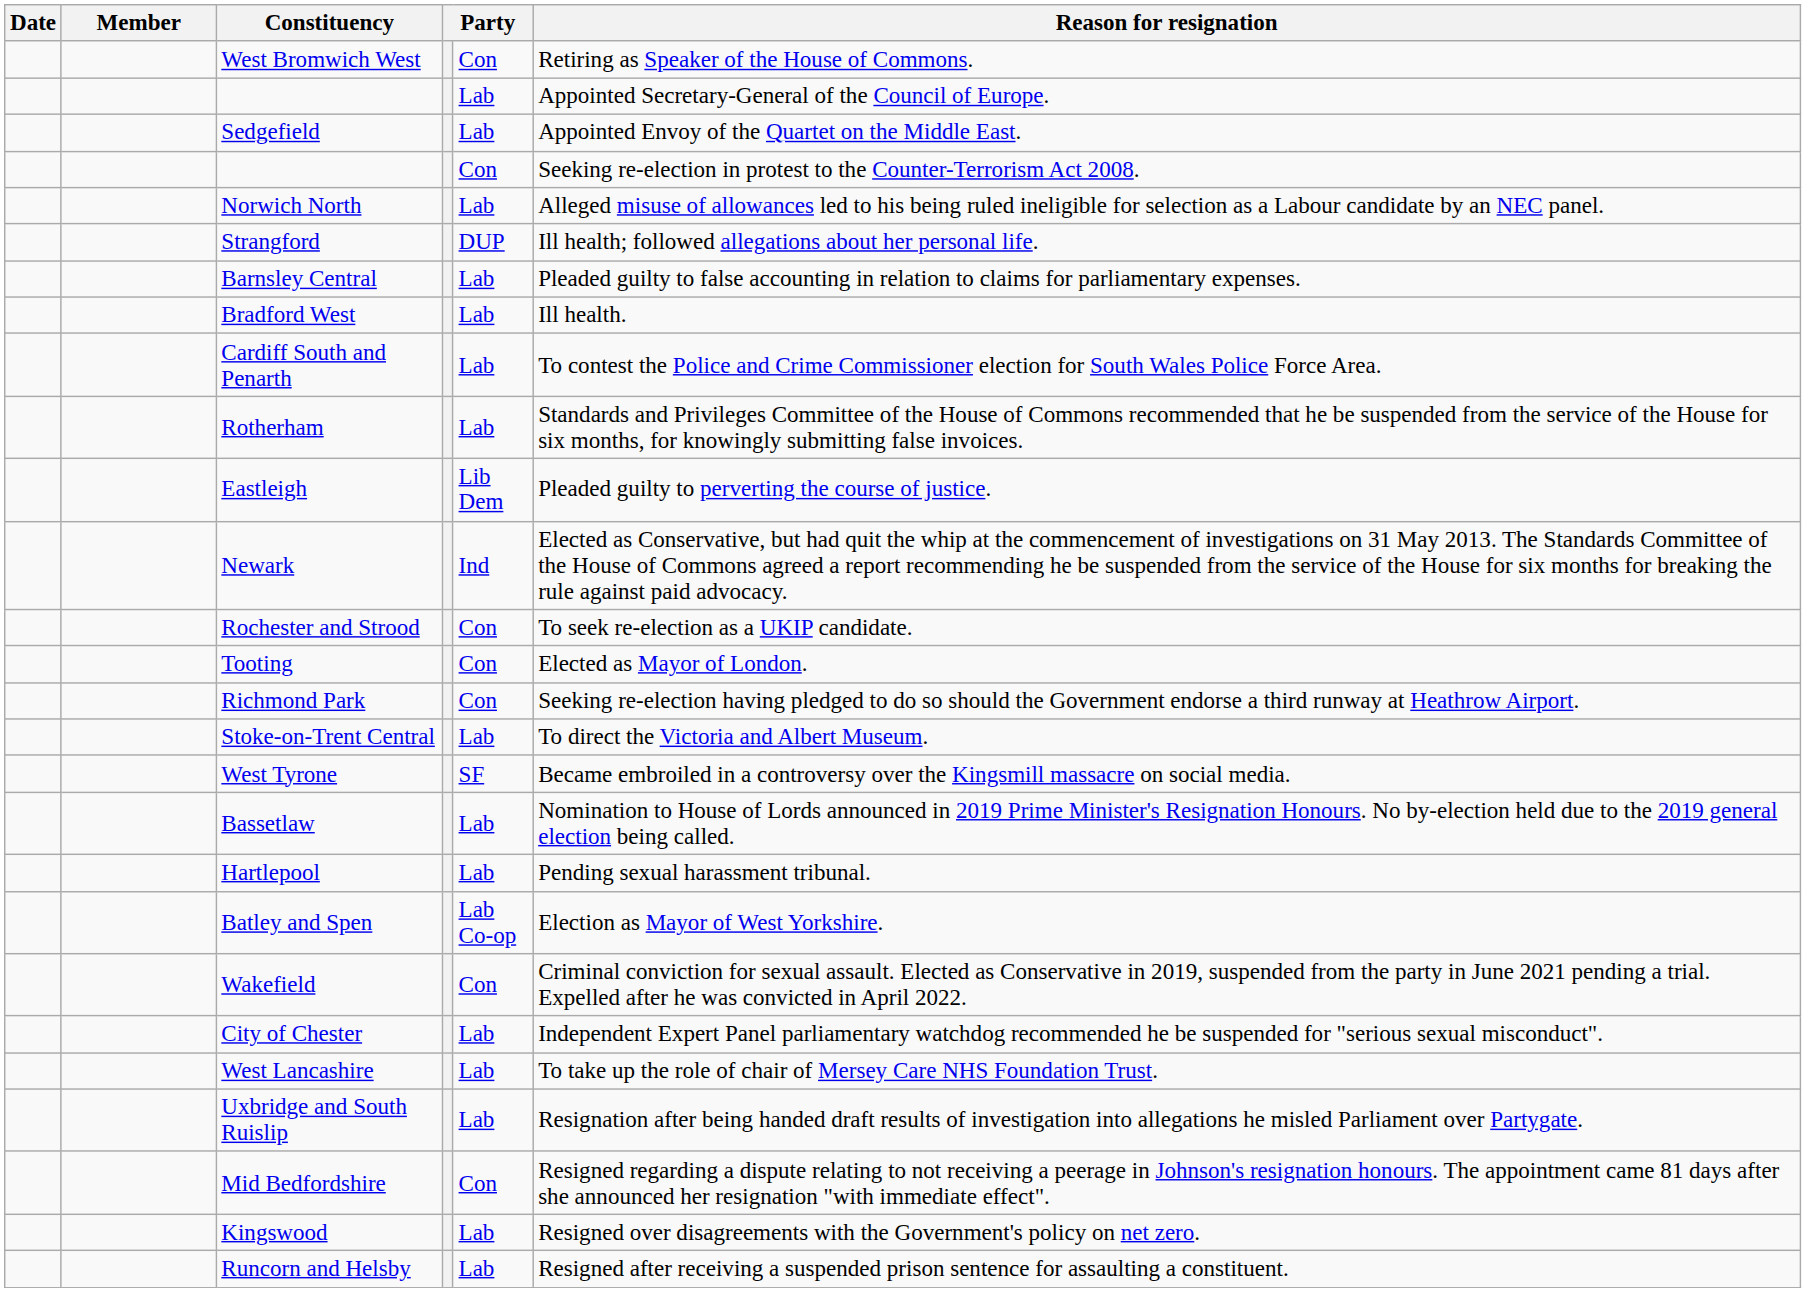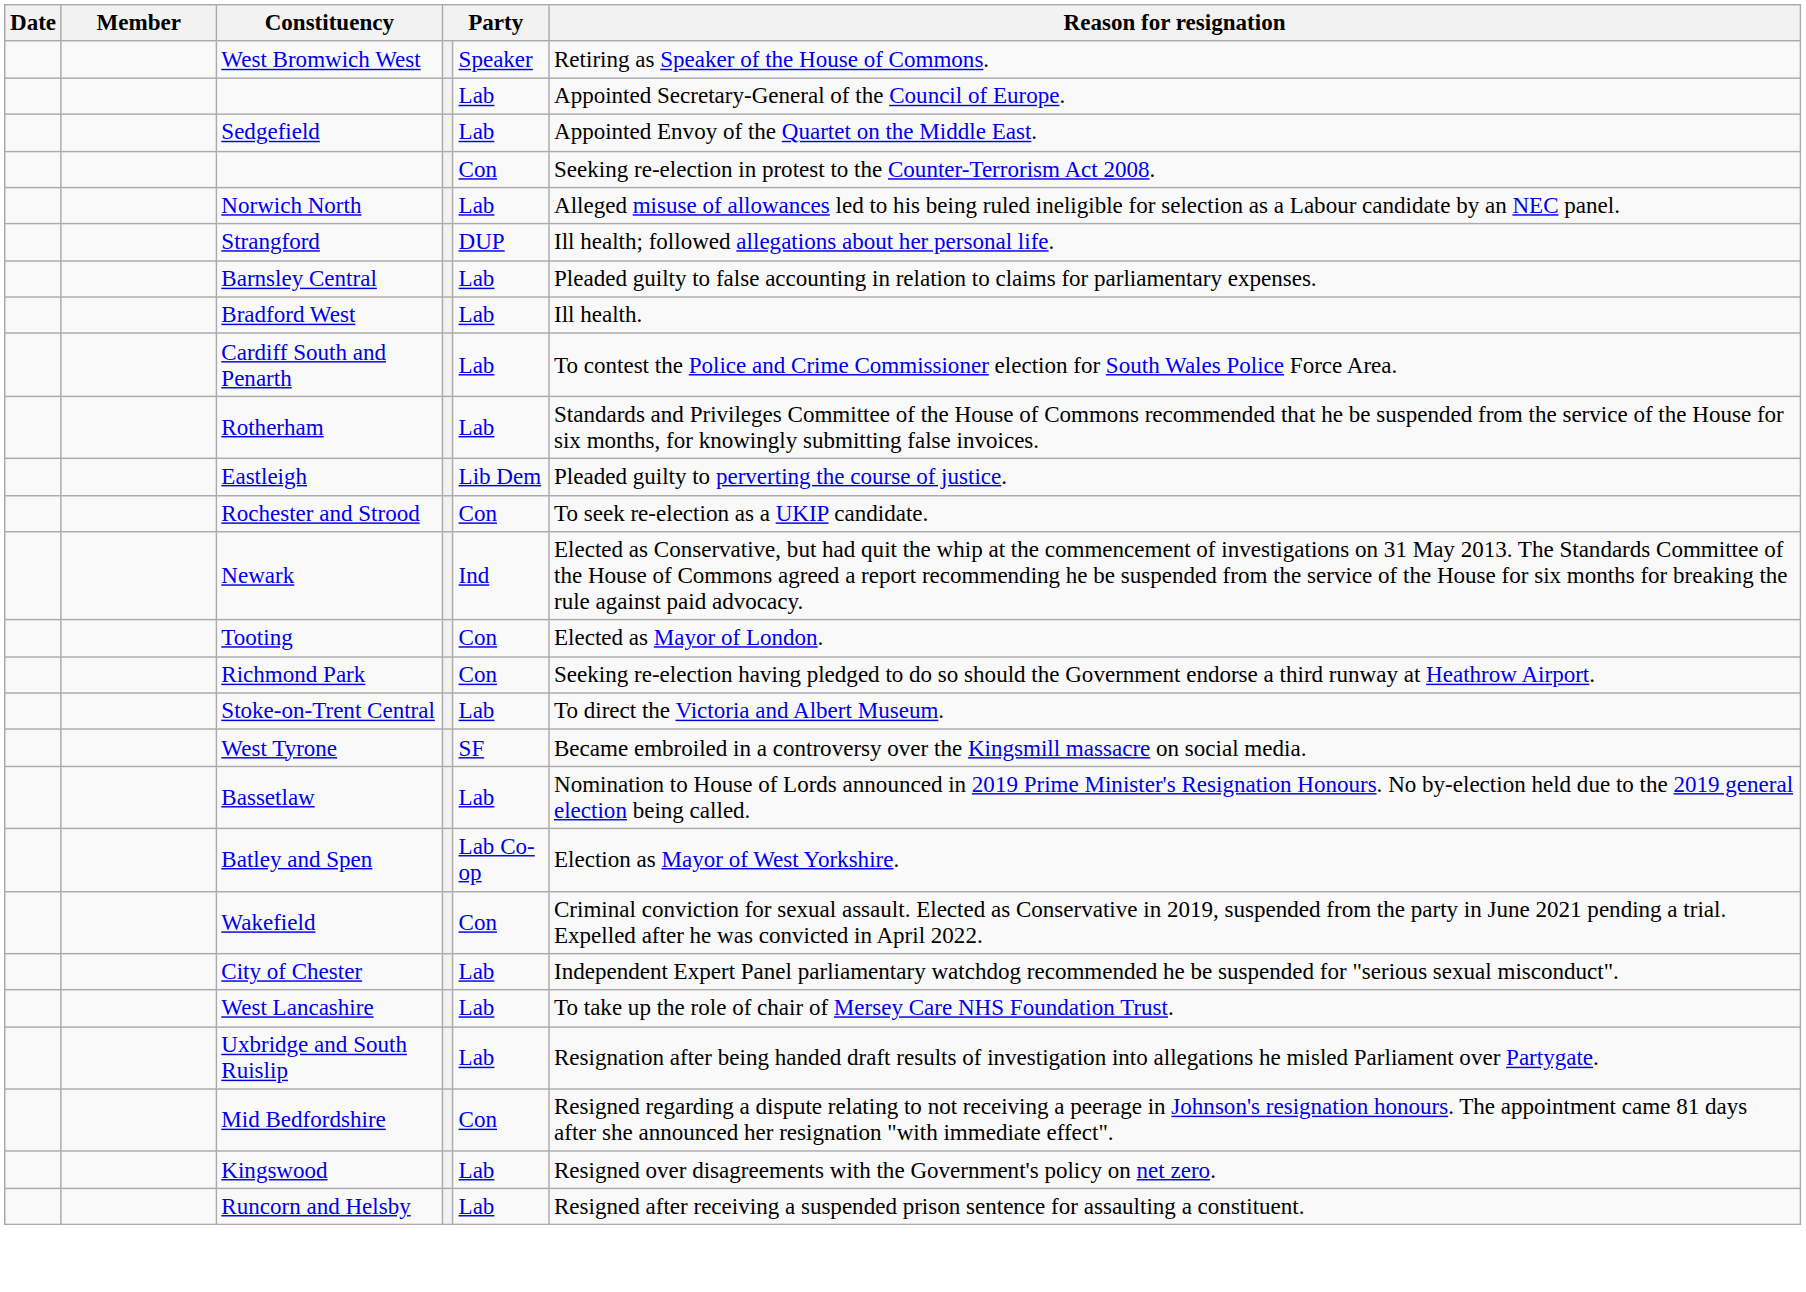(478, 59) Con -> (496, 59) Speaker
rows swapped: (33, 565) <-> (33, 628)
- row: (33, 873)
